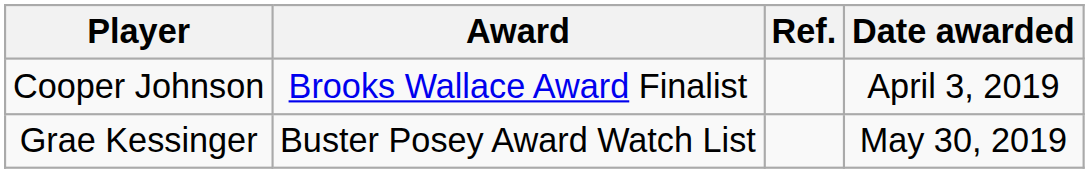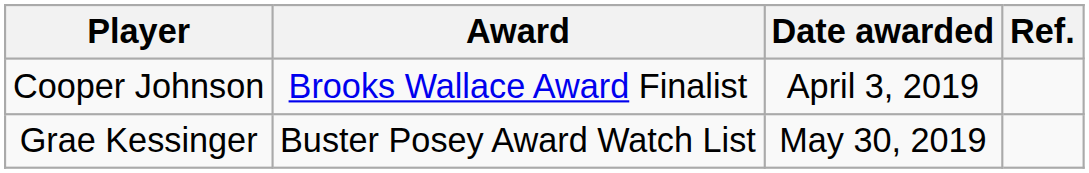columns swapped: (963, 31) <-> (804, 31)
